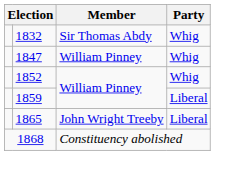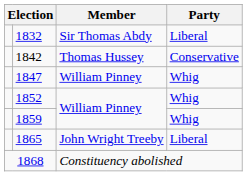(184, 35) Whig -> (189, 35) Liberal
+ row: (29, 56)
(189, 98) Liberal -> (184, 118) Whig
